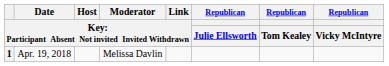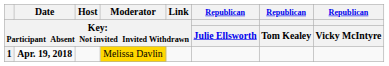(44, 54) normal -> (45, 54) bold
(133, 54) no background -> (133, 54) gold background
